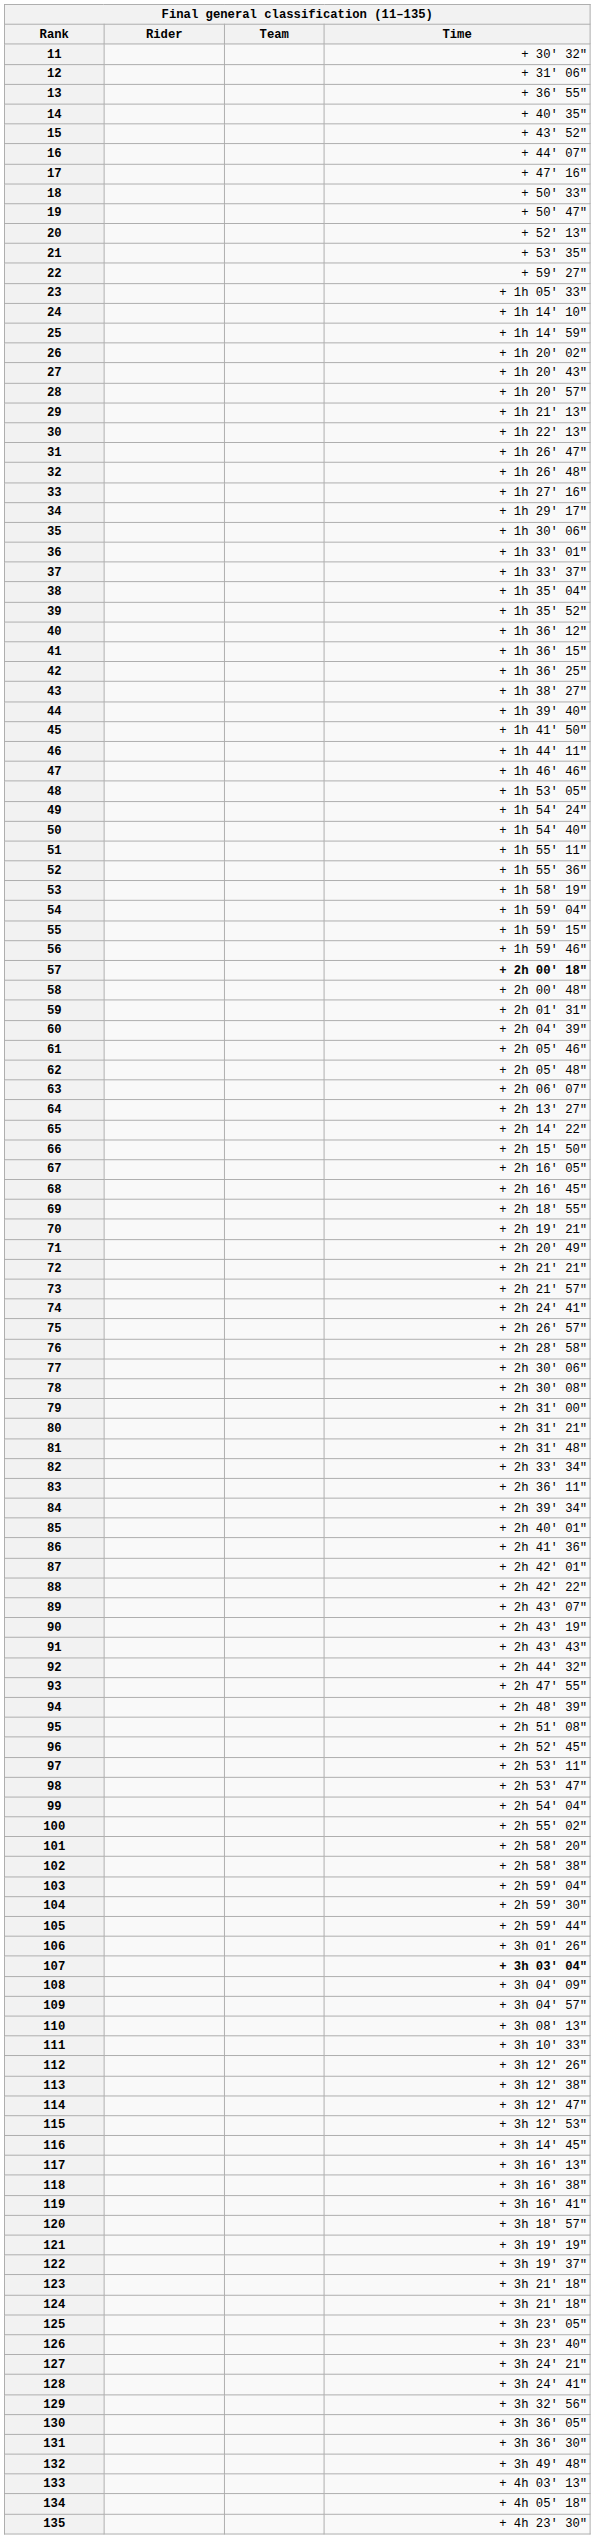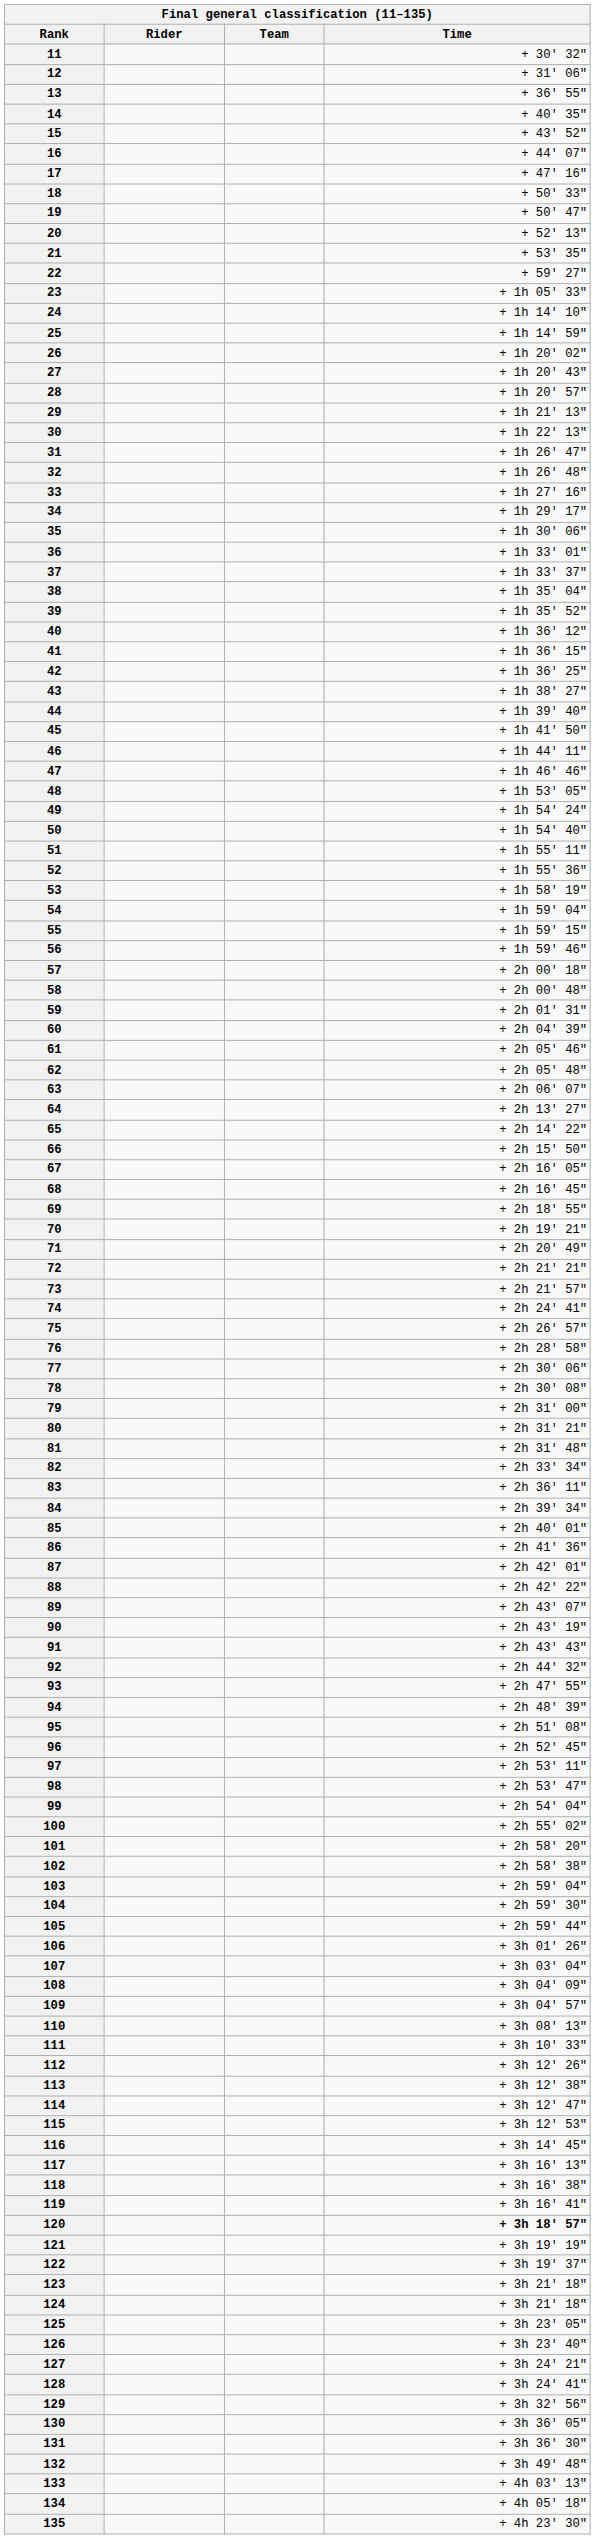(543, 970) bold -> (543, 970) normal
(543, 1966) bold -> (543, 1966) normal
(543, 2225) normal -> (543, 2225) bold
